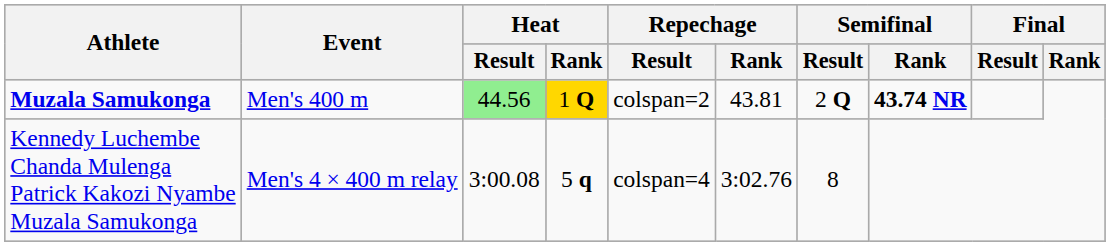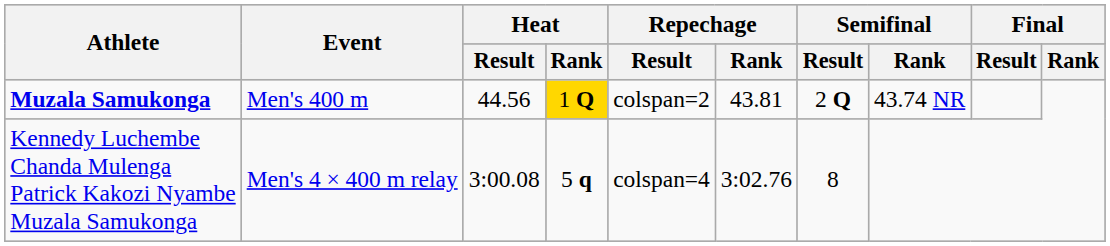(504, 99) lightgreen background -> (504, 99) no background
(920, 99) bold -> (920, 99) normal
